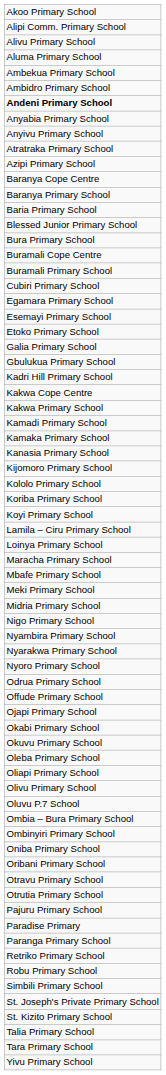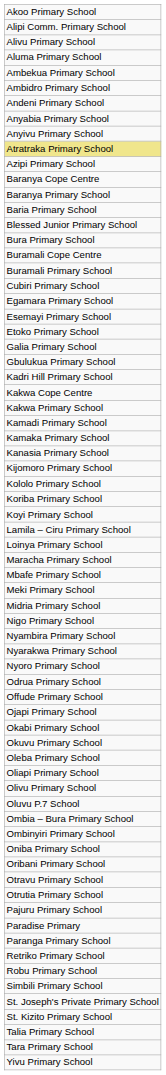(59, 103) bold -> (55, 103) normal
(60, 149) no background -> (60, 149) khaki background
